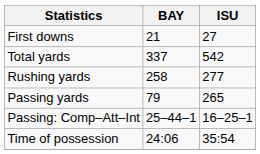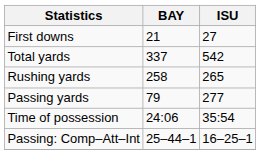(213, 77) 277 -> (213, 77) 265
(213, 97) 265 -> (213, 97) 277
rows swapped: (74, 118) <-> (63, 139)
